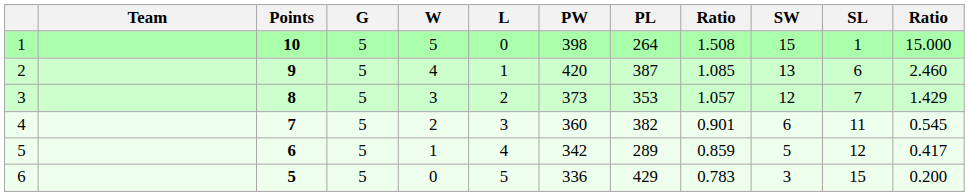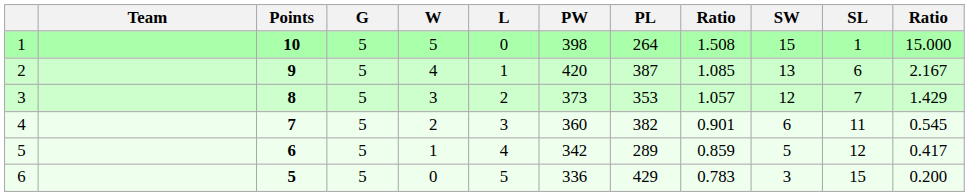(928, 71) 2.460 -> (928, 71) 2.167
